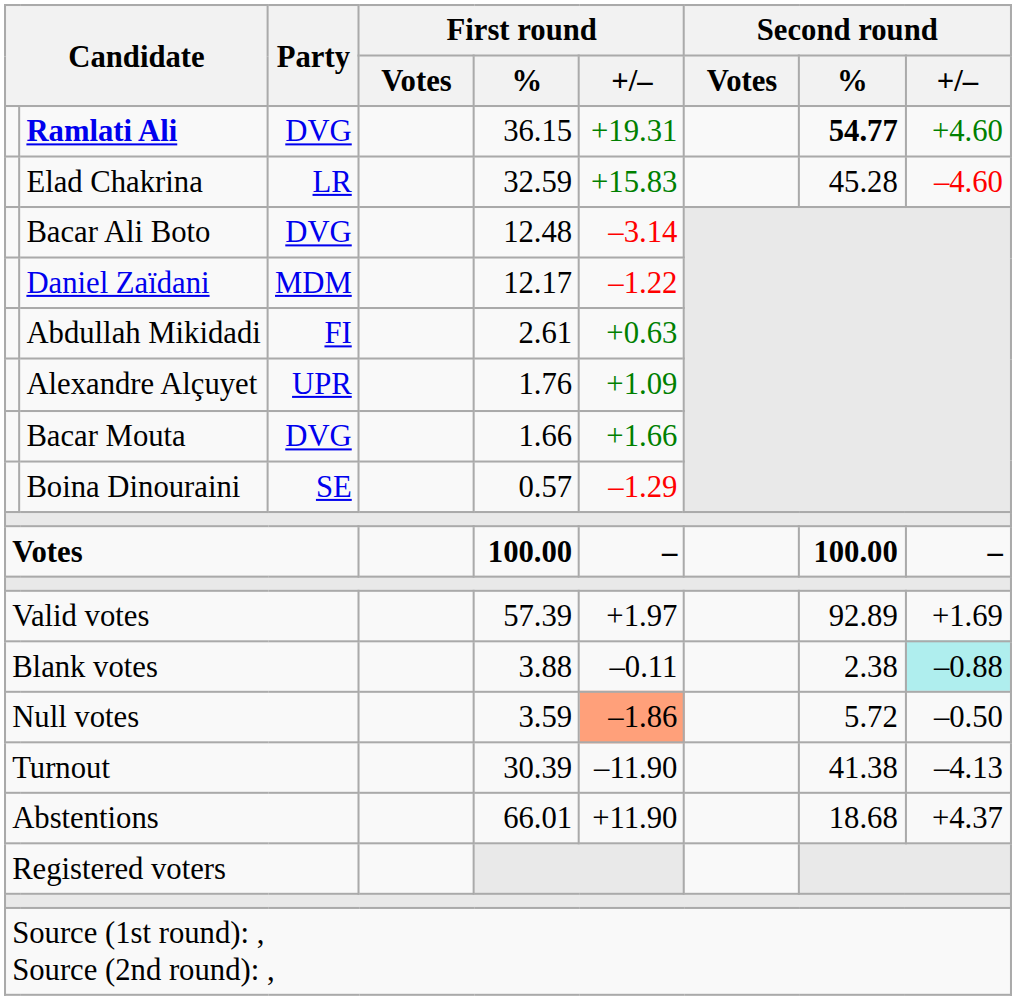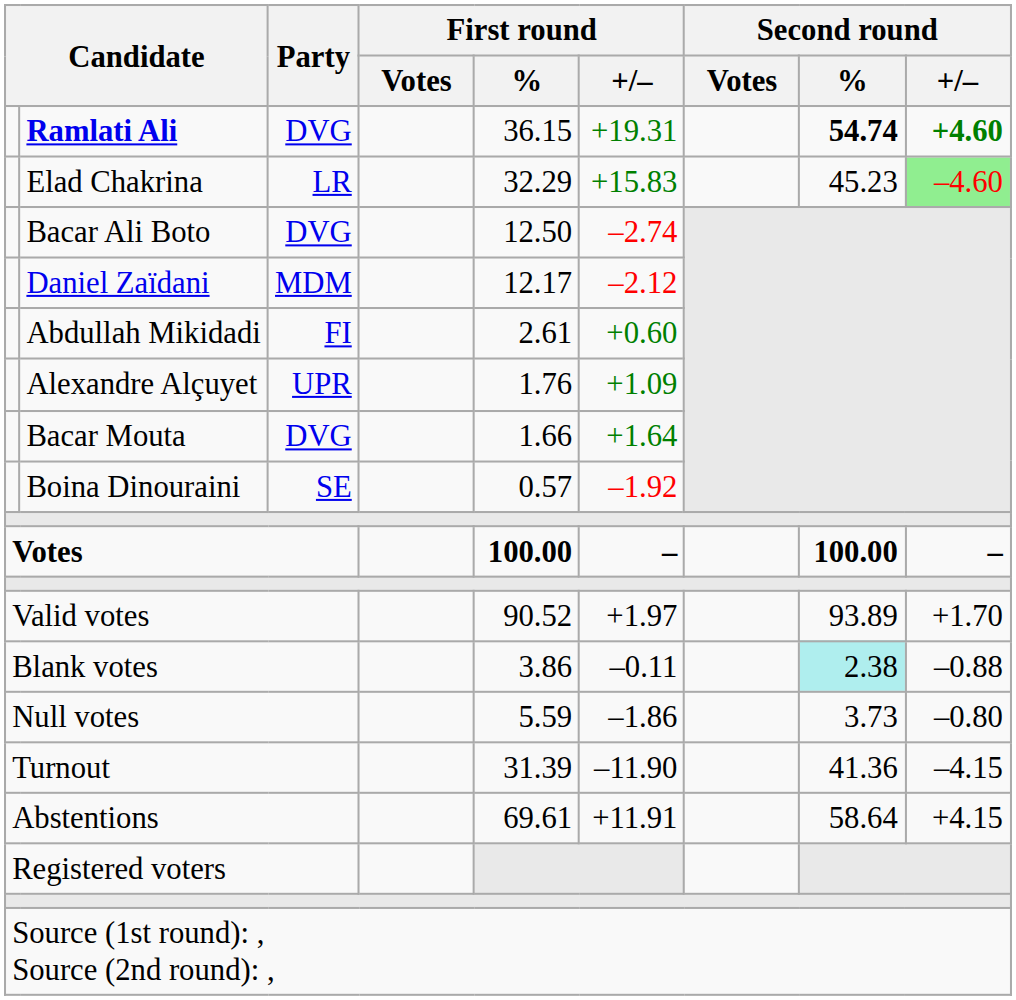(863, 131) 54.77 -> (863, 131) 54.74
(967, 131) normal -> (967, 131) bold
(538, 181) 32.59 -> (538, 181) 32.29
(863, 181) 45.28 -> (863, 181) 45.23
(968, 181) no background -> (968, 181) lightgreen background
(538, 232) 12.48 -> (538, 232) 12.50
(643, 232) –3.14 -> (643, 232) –2.74
(643, 283) –1.22 -> (643, 283) –2.12
(642, 333) +0.63 -> (642, 333) +0.60
(642, 435) +1.66 -> (642, 435) +1.64
(643, 485) –1.29 -> (643, 485) –1.92
(538, 615) 57.39 -> (538, 615) 90.52
(863, 615) 92.89 -> (863, 615) 93.89
(967, 615) +1.69 -> (967, 615) +1.70
(545, 666) 3.88 -> (545, 666) 3.86
(871, 666) no background -> (871, 666) paleturquoise background
(968, 666) paleturquoise background -> (968, 666) no background
(545, 716) 3.59 -> (545, 716) 5.59
(643, 716) lightsalmon background -> (643, 716) no background
(871, 716) 5.72 -> (871, 716) 3.73
(968, 716) –0.50 -> (968, 716) –0.80
(538, 767) 30.39 -> (538, 767) 31.39
(863, 767) 41.38 -> (863, 767) 41.36
(968, 767) –4.13 -> (968, 767) –4.15
(538, 817) 66.01 -> (538, 817) 69.61
(635, 817) +11.90 -> (635, 817) +11.91
(863, 817) 18.68 -> (863, 817) 58.64
(967, 817) +4.37 -> (967, 817) +4.15
